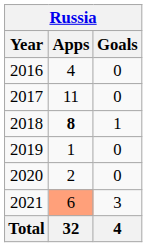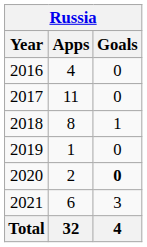(71, 123) bold -> (71, 123) normal
(117, 176) normal -> (117, 176) bold
(71, 202) lightsalmon background -> (71, 202) no background
